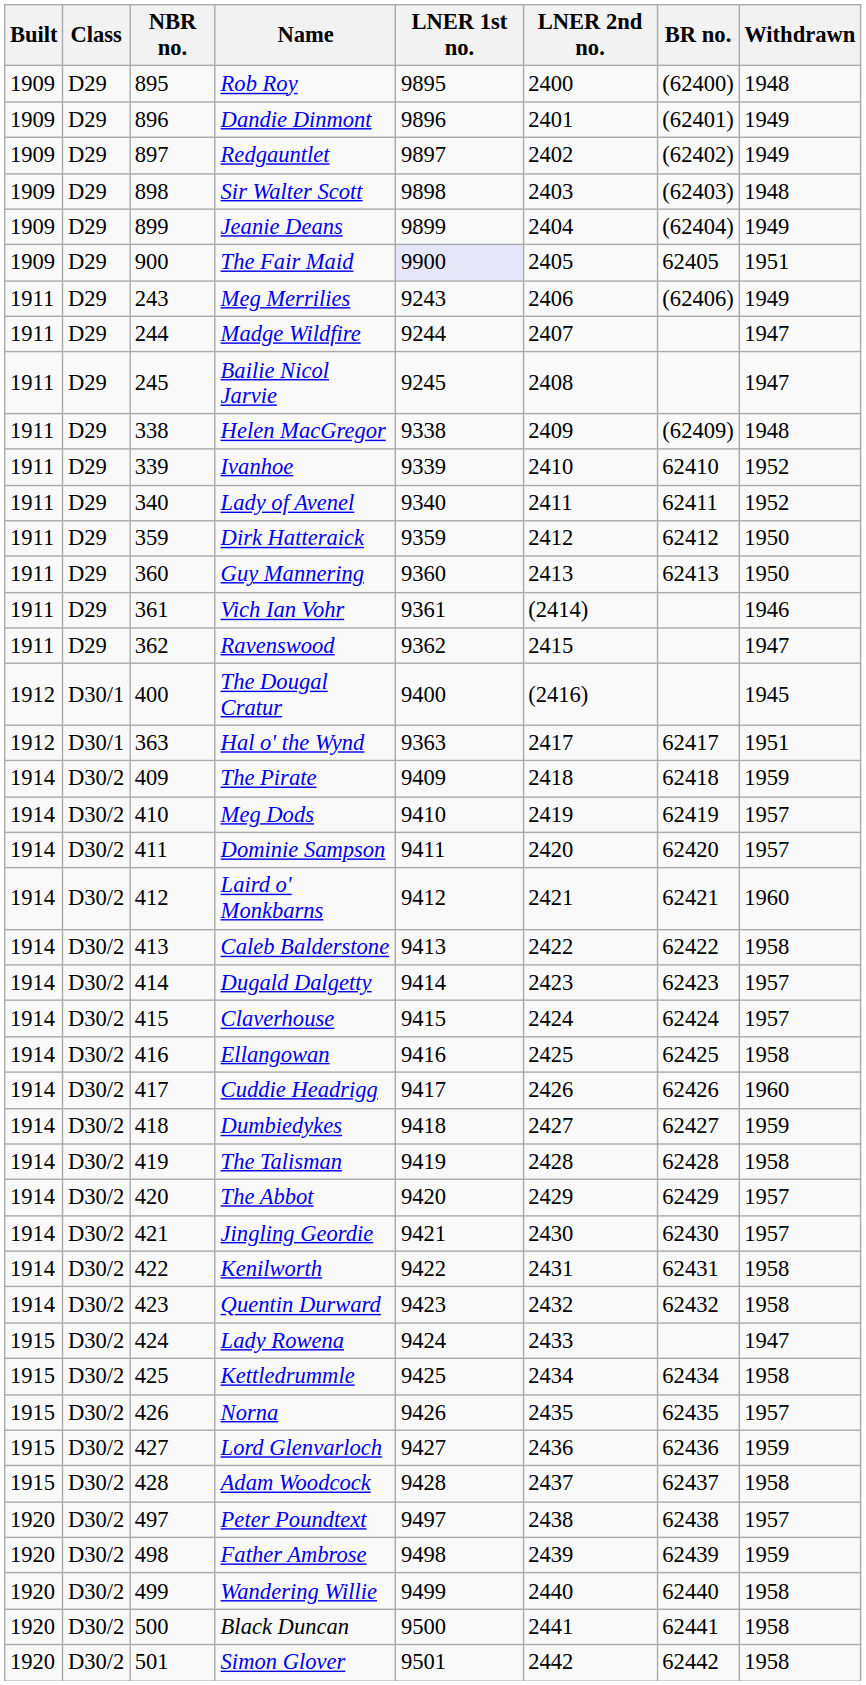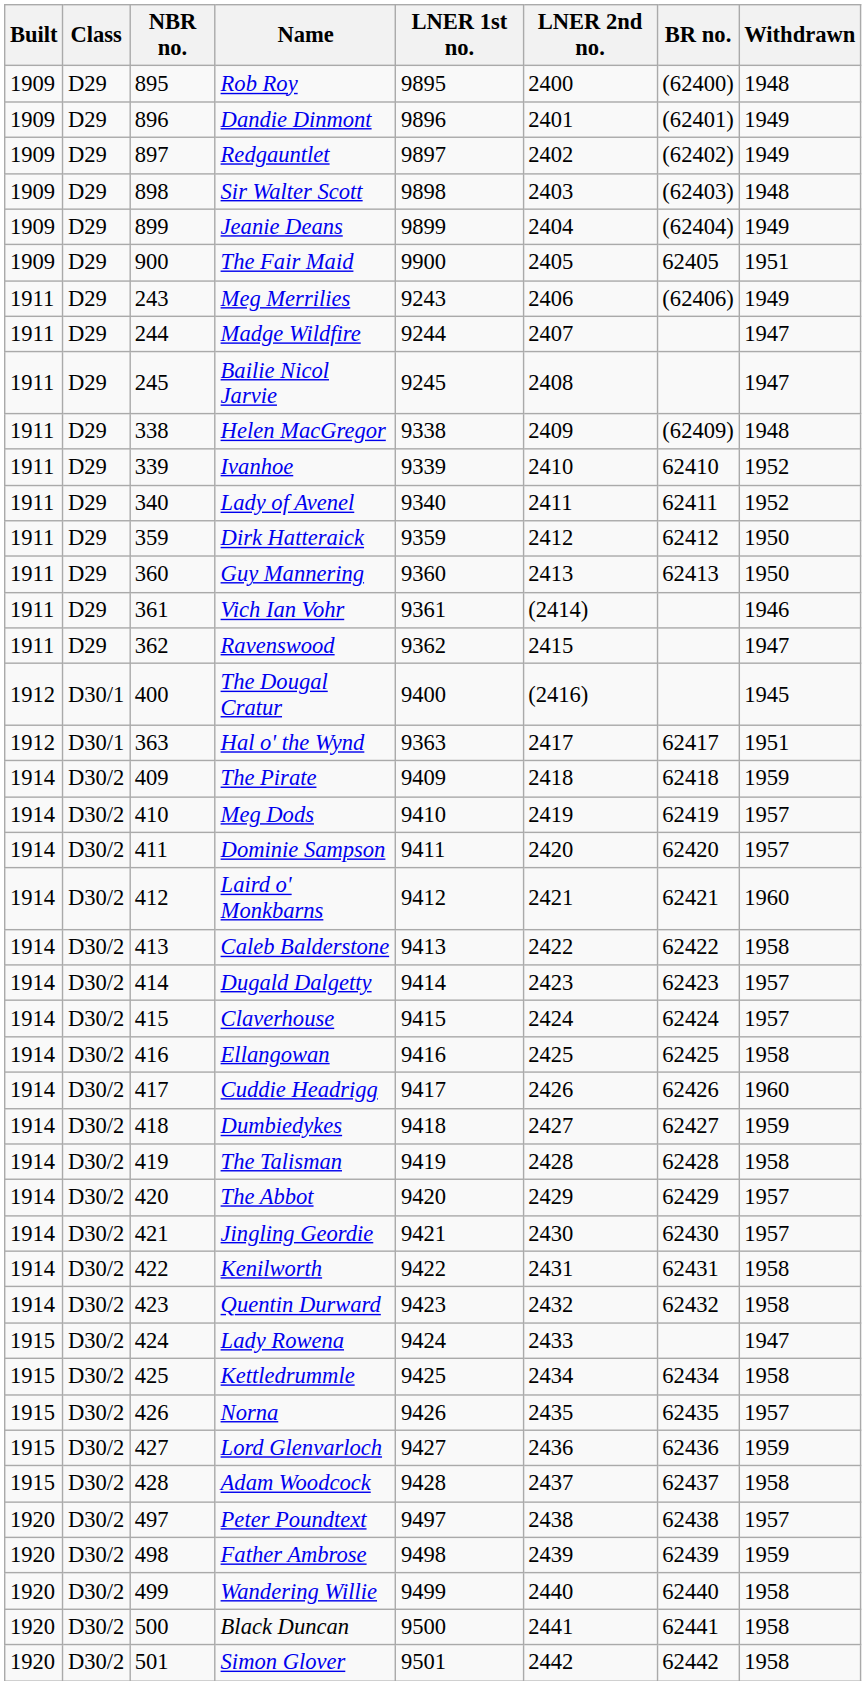(424, 262) lavender background -> (424, 262) no background
